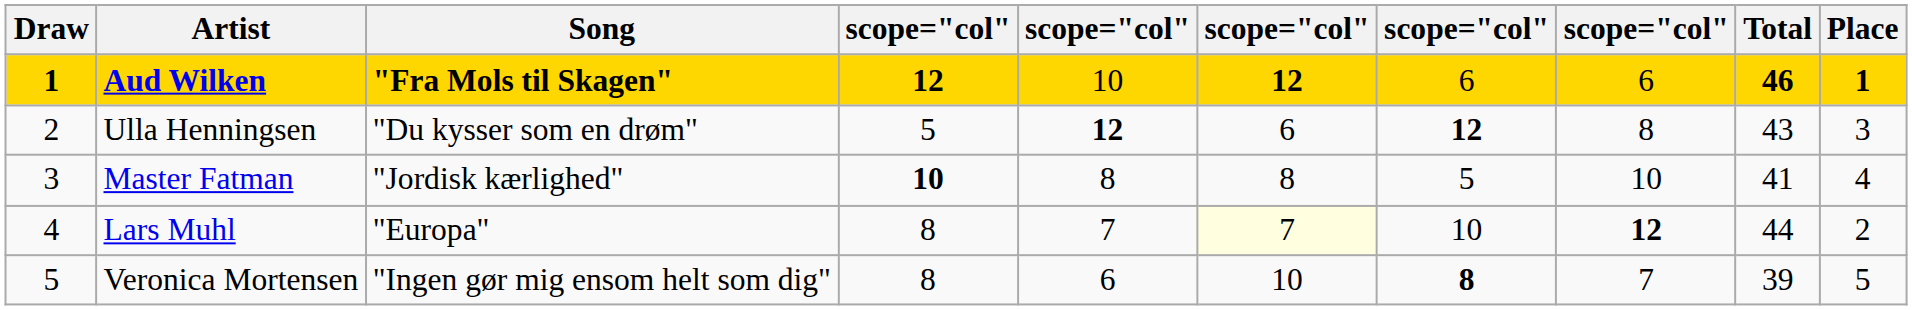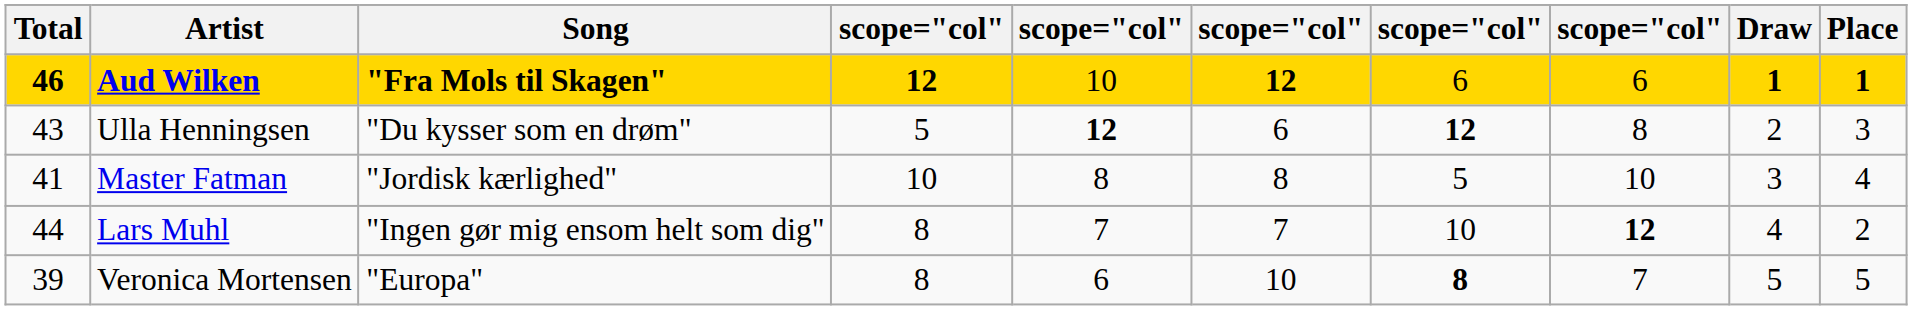columns swapped: (51, 29) <-> (1778, 29)
(928, 179) bold -> (922, 179) normal
(431, 229) "Europa" -> (595, 229) "Ingen gør mig ensom helt som dig"
(1287, 229) lightyellow background -> (1281, 229) no background
(602, 279) "Ingen gør mig ensom helt som dig" -> (425, 279) "Europa"
